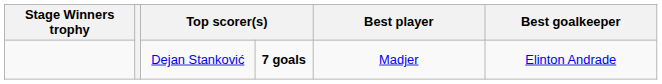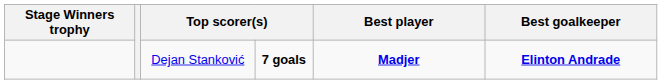(399, 59) normal -> (399, 59) bold
(571, 59) normal -> (571, 59) bold
